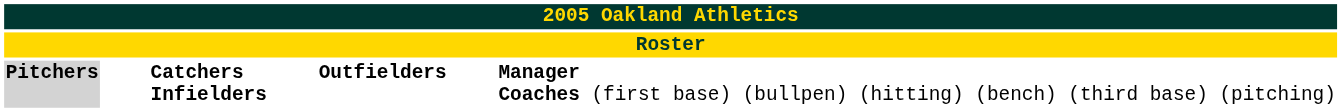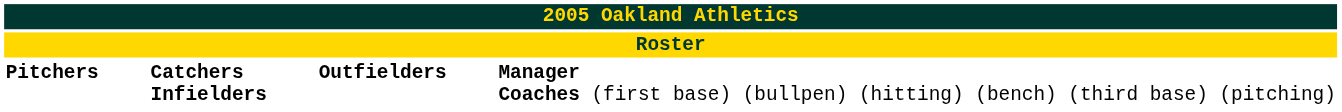(52, 73) lightgrey background -> (52, 73) no background
